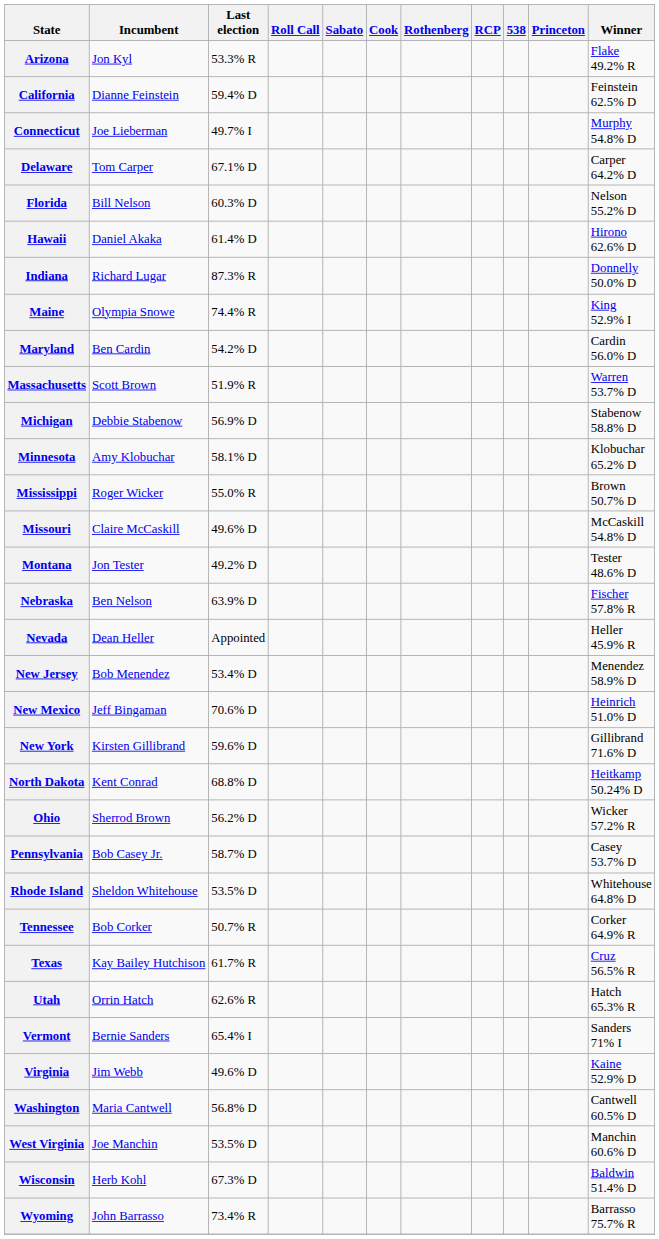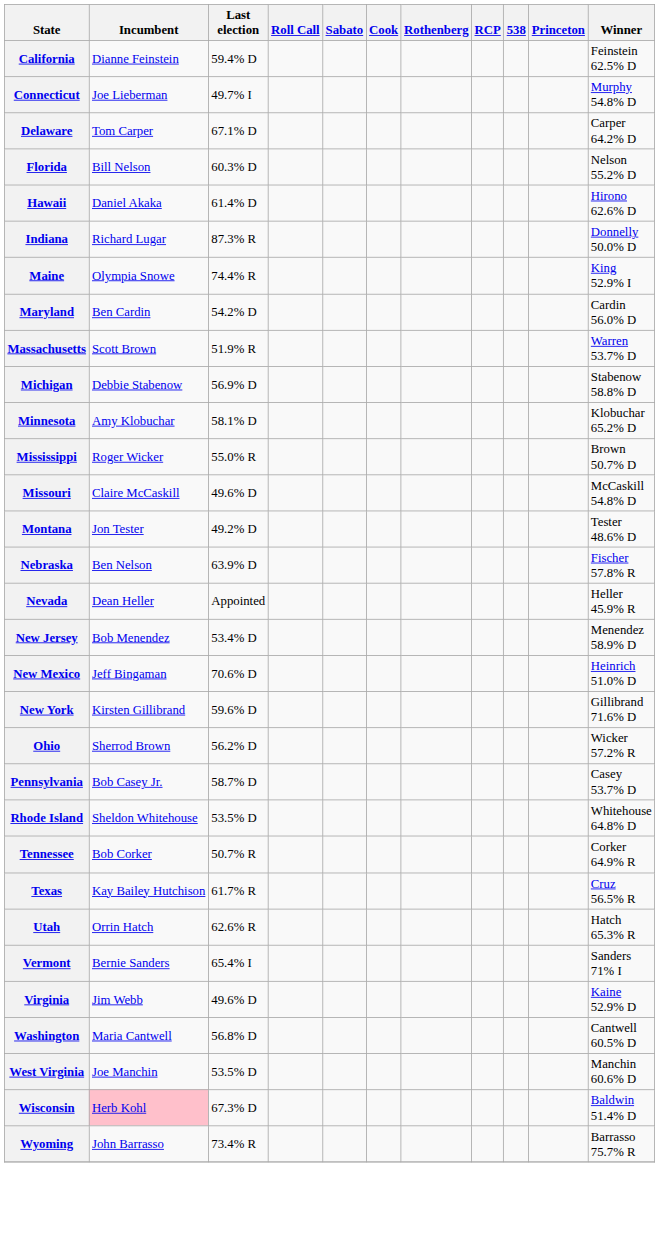- row: (47, 58)
- row: (47, 782)
(119, 1180) no background -> (119, 1107) pink background
